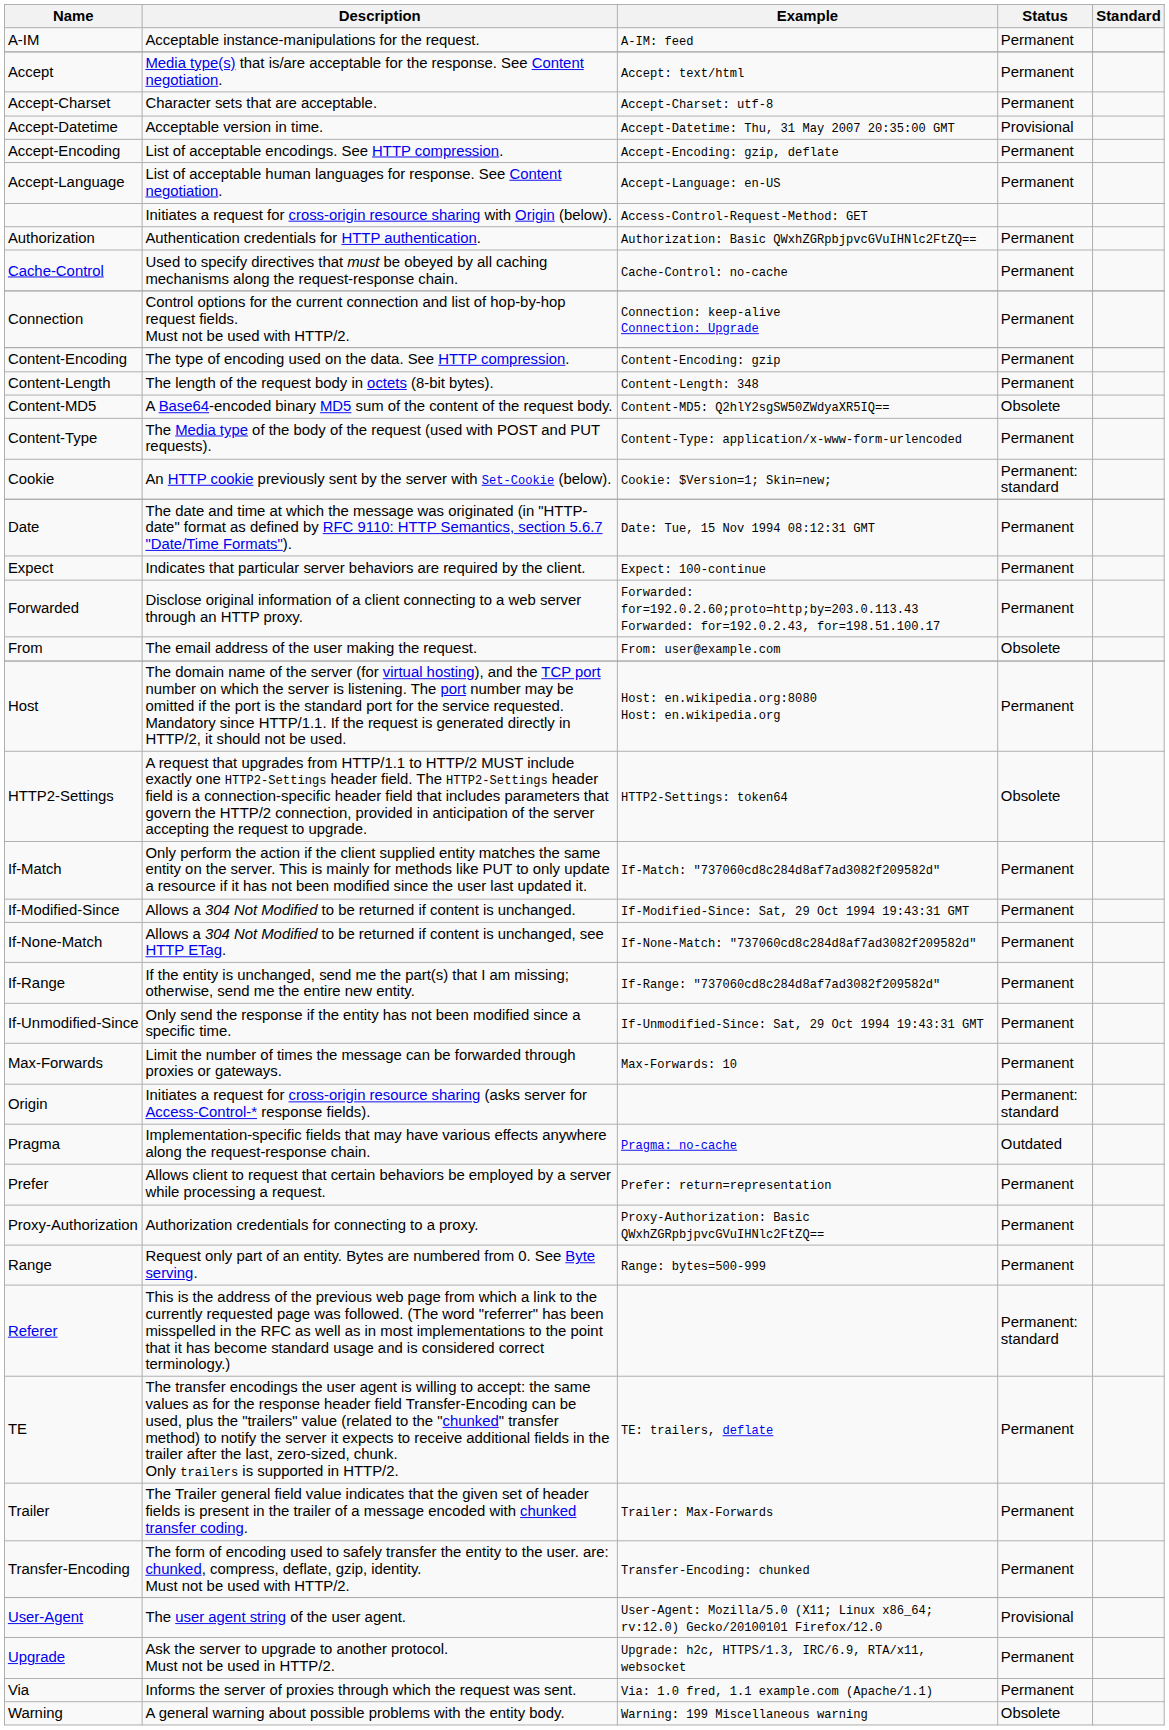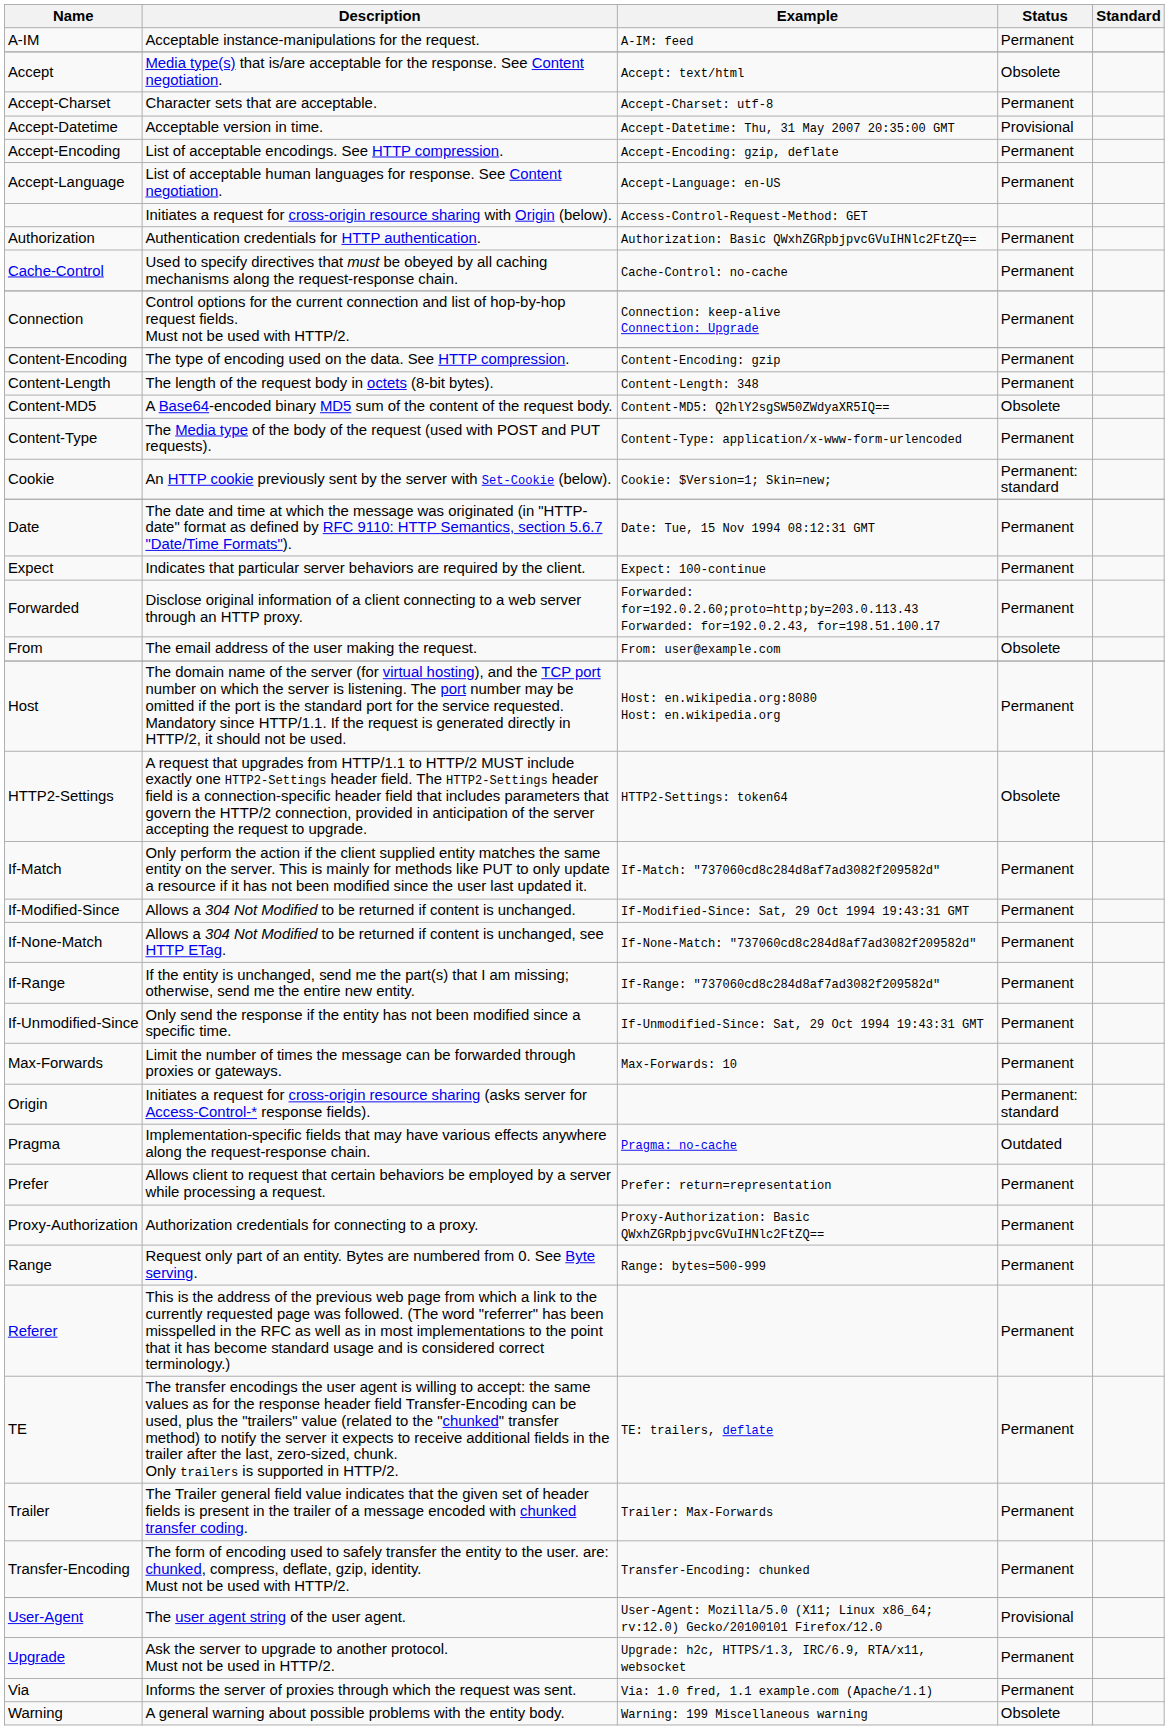(1037, 71) Permanent -> (1031, 71) Obsolete
(1039, 1330) Permanent: standard -> (1037, 1330) Permanent
